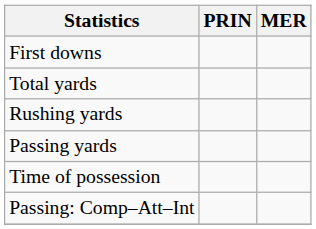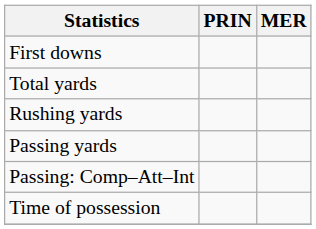rows swapped: (102, 208) <-> (85, 176)
